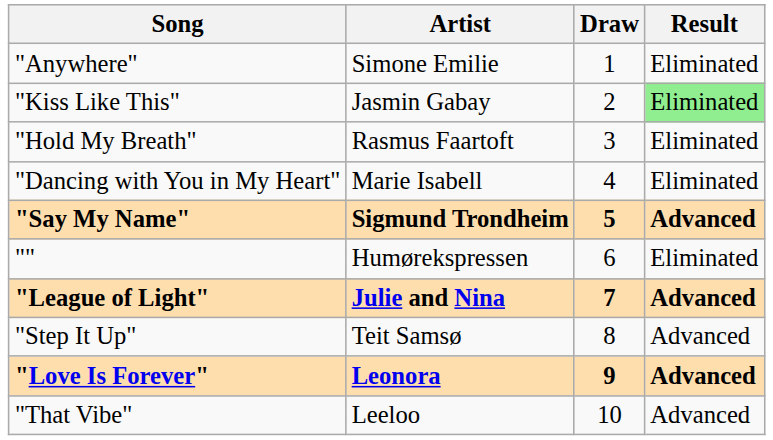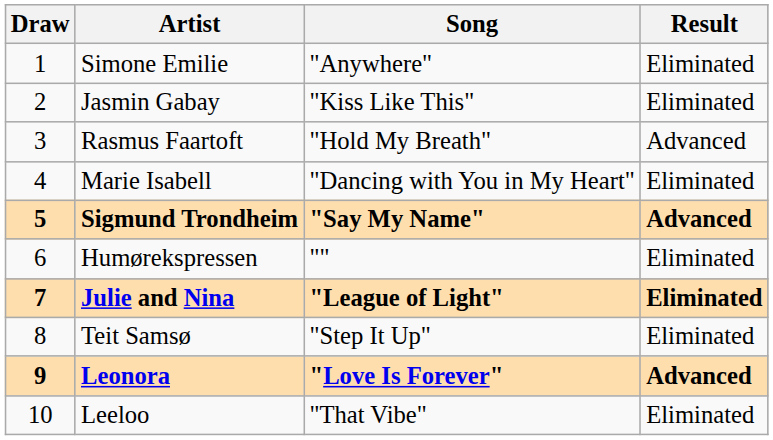columns swapped: (610, 24) <-> (178, 24)
(704, 102) lightgreen background -> (700, 102) no background
(704, 141) Eliminated -> (696, 141) Advanced
(703, 297) Advanced -> (704, 297) Eliminated
(700, 336) Advanced -> (700, 336) Eliminated
(700, 414) Advanced -> (700, 414) Eliminated
